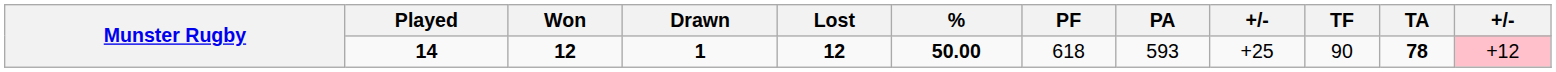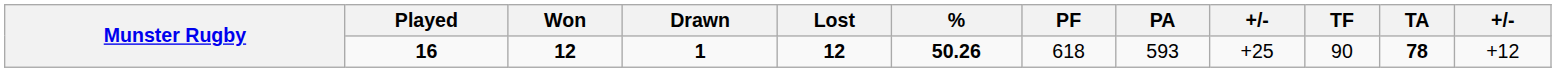(426, 51) 14 -> (426, 51) 16
(956, 51) 50.00 -> (956, 51) 50.26
(1503, 51) pink background -> (1503, 51) no background
